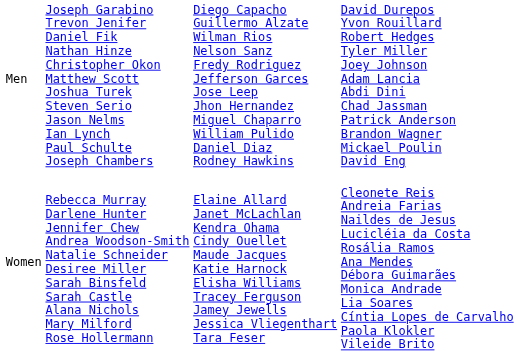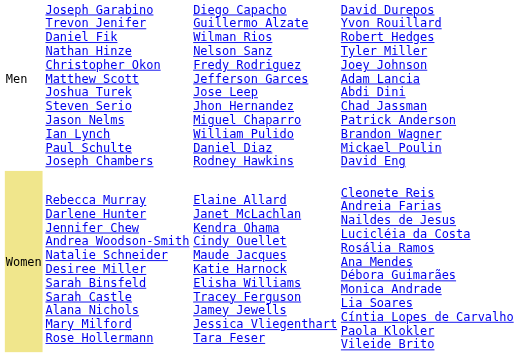(24, 262) no background -> (24, 262) khaki background
